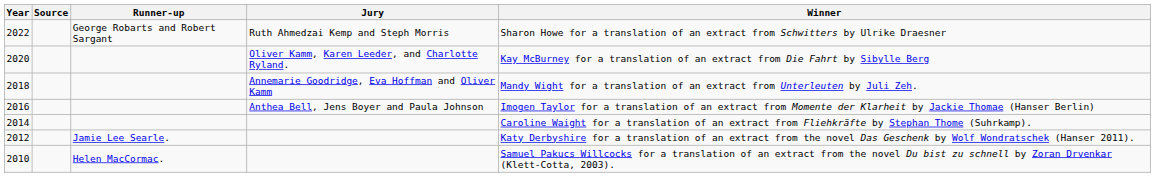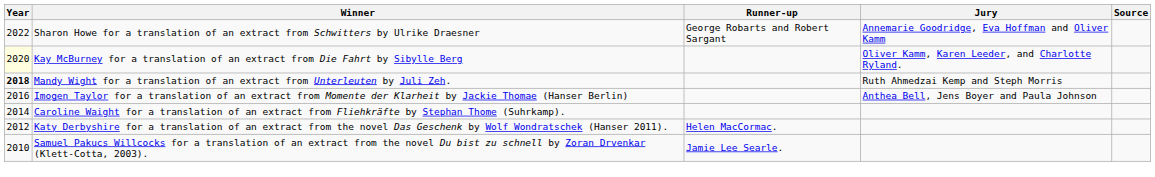columns swapped: (824, 12) <-> (51, 12)
(349, 33) Ruth Ahmedzai Kemp and Steph Morris -> (985, 33) Annemarie Goodridge, Eva Hoffman and Oliver Kamm
(18, 59) no background -> (18, 59) lightyellow background
(18, 86) normal -> (18, 80) bold
(372, 86) Annemarie Goodridge, Eva Hoffman and Oliver Kamm -> (963, 80) Ruth Ahmedzai Kemp and Steph Morris
(121, 138) Jamie Lee Searle. -> (732, 127) Helen MacCormac.
(119, 159) Helen MacCormac. -> (735, 148) Jamie Lee Searle.
